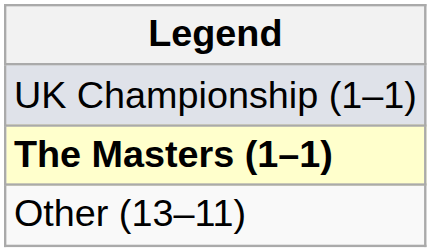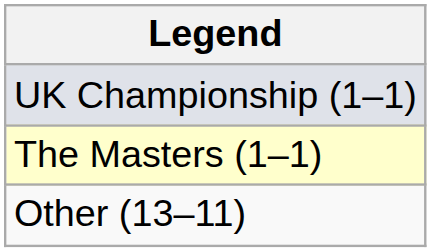(173, 154) bold -> (168, 154) normal
